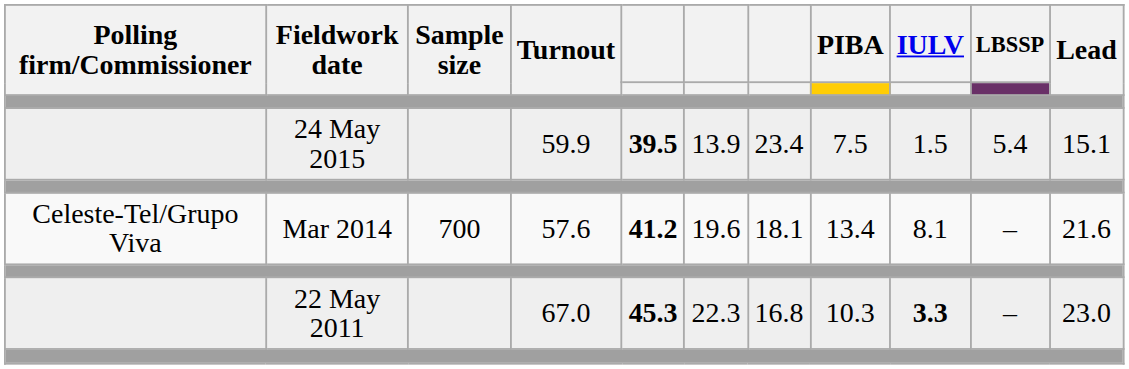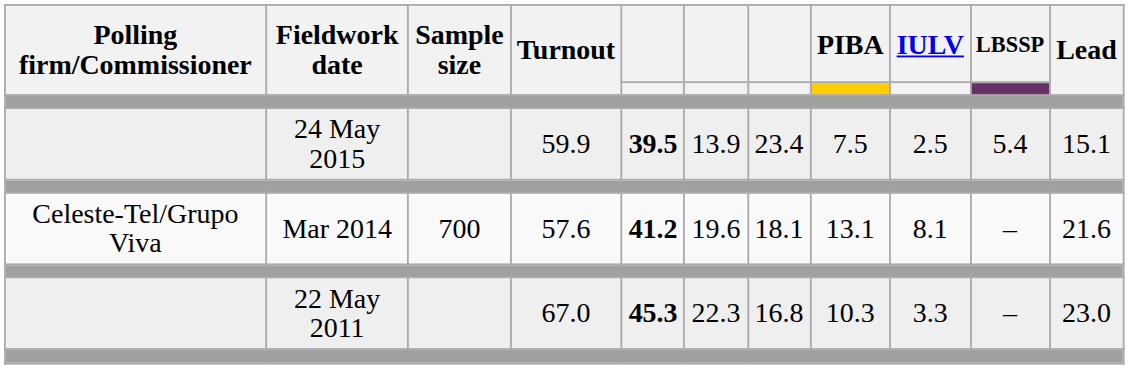(930, 143) 1.5 -> (930, 143) 2.5
(850, 228) 13.4 -> (850, 228) 13.1
(930, 313) bold -> (930, 313) normal
